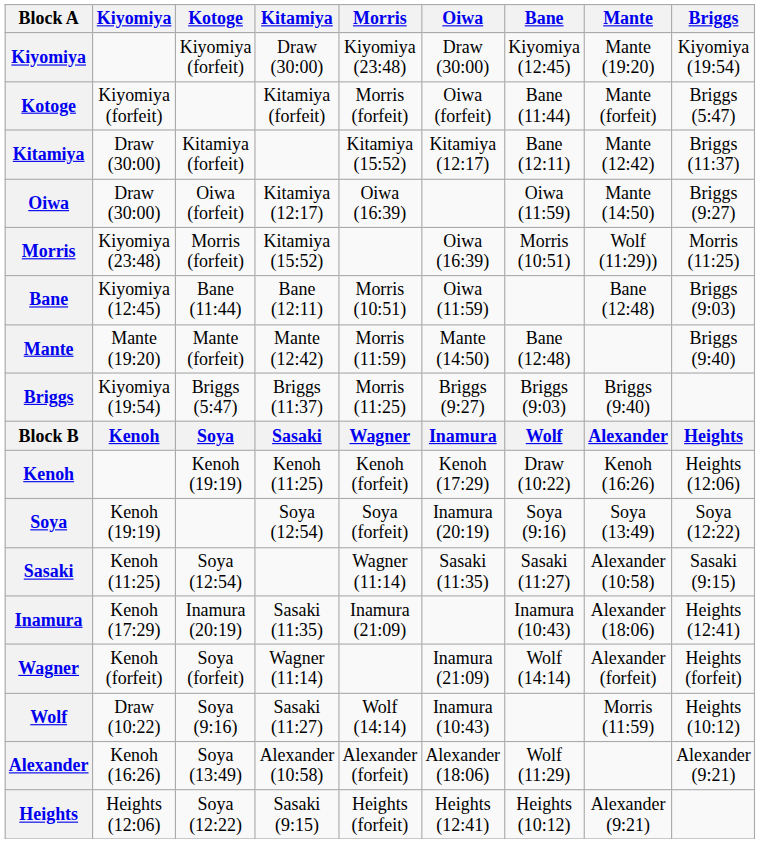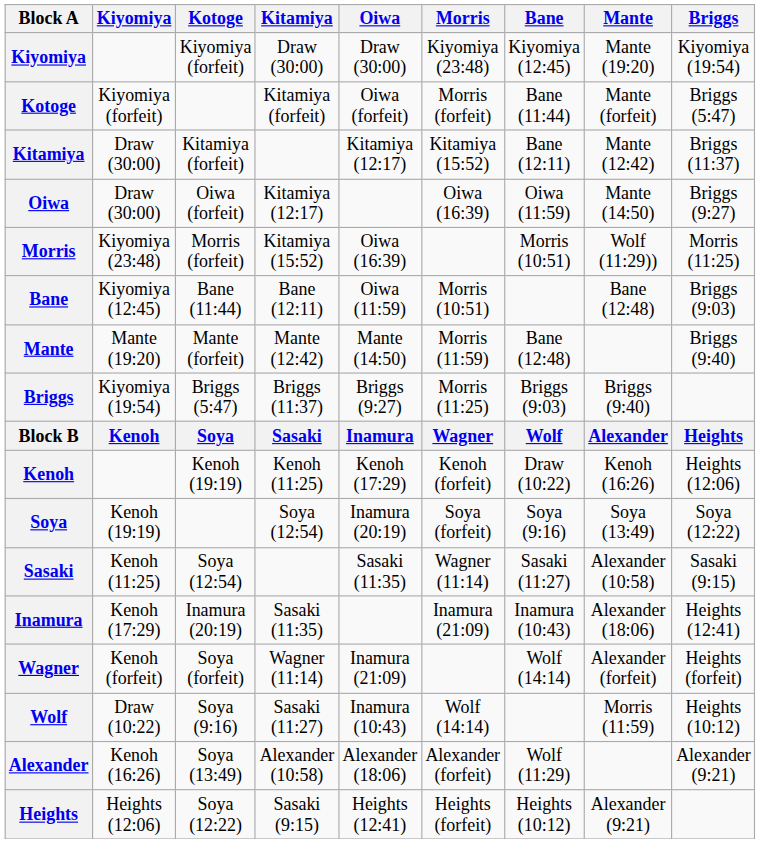columns swapped: (463, 18) <-> (380, 18)
